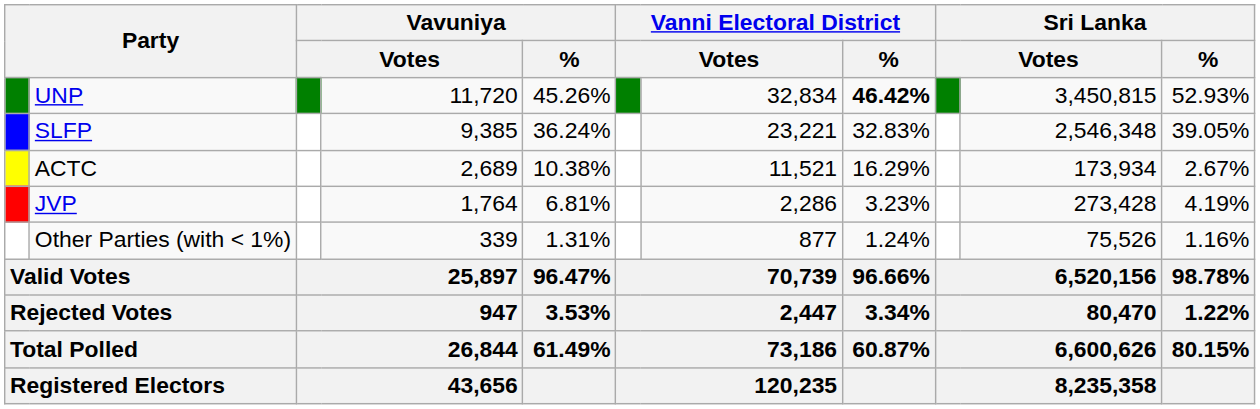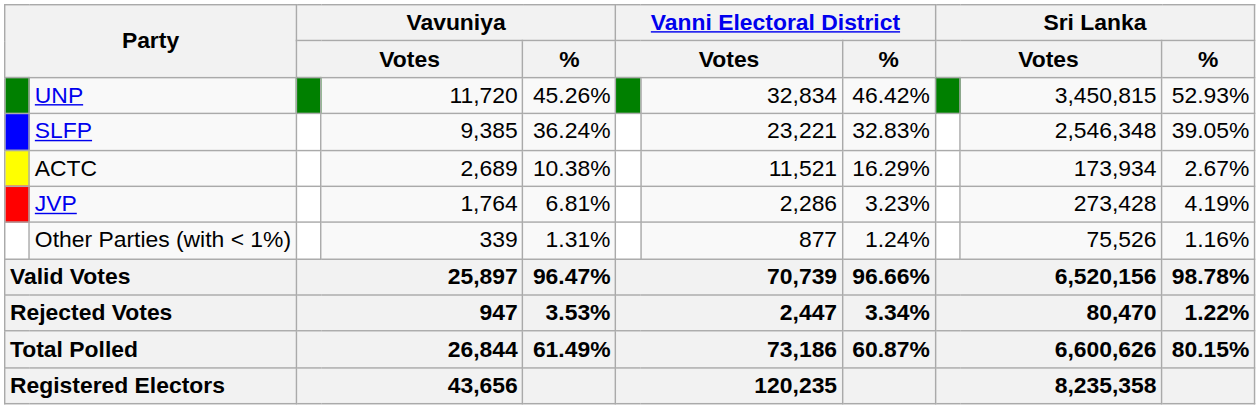(891, 95) bold -> (891, 95) normal
